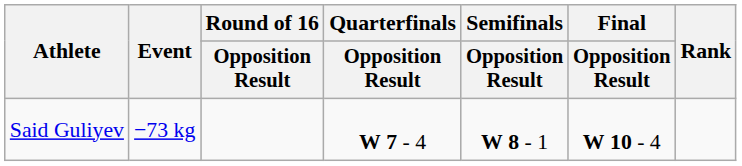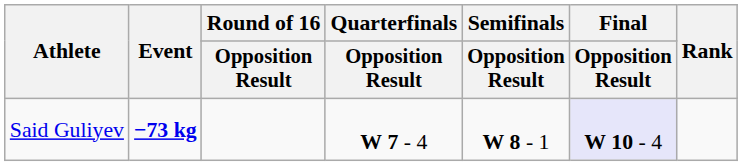(165, 129) normal -> (165, 129) bold
(622, 142) no background -> (623, 142) lavender background
